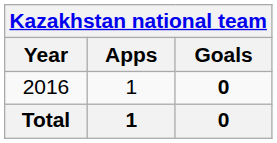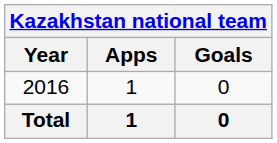(224, 87) bold -> (224, 87) normal
